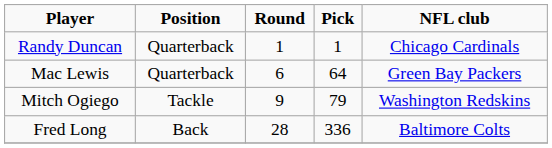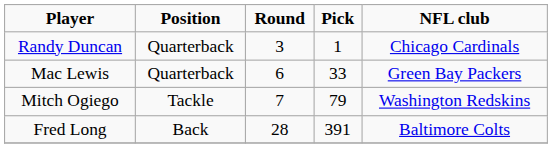(280, 45) 1 -> (280, 45) 3
(338, 73) 64 -> (338, 73) 33
(280, 101) 9 -> (280, 101) 7
(338, 128) 336 -> (338, 128) 391
